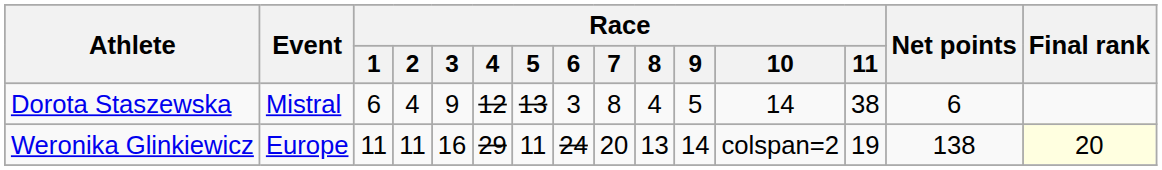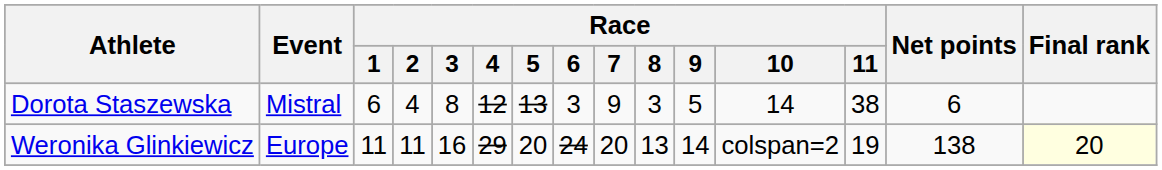(452, 104) 9 -> (452, 104) 8
(614, 104) 8 -> (614, 104) 9
(655, 104) 4 -> (655, 104) 3
(533, 145) 11 -> (533, 145) 20
